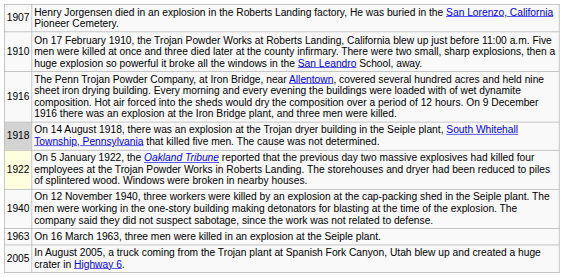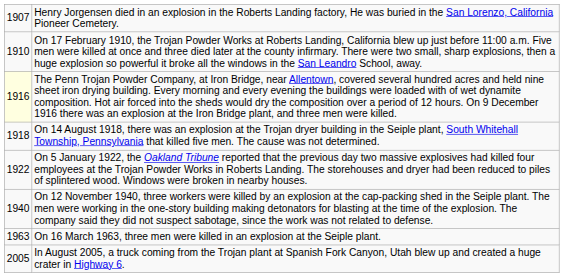(18, 96) no background -> (18, 96) lightyellow background
(18, 136) lightgrey background -> (18, 136) no background
(18, 169) lightyellow background -> (18, 169) no background
